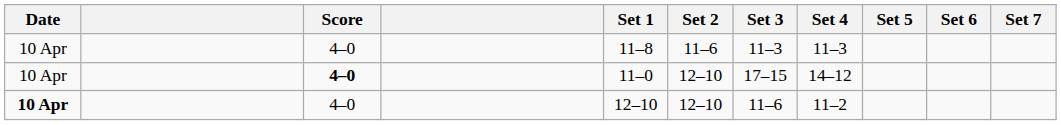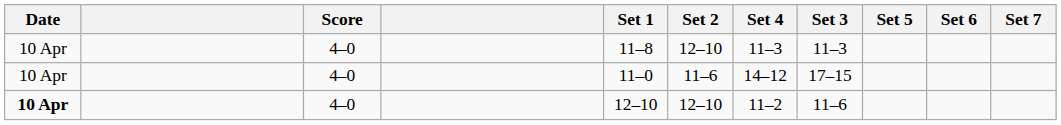columns swapped: (765, 19) <-> (830, 19)
(700, 47) 11–6 -> (700, 47) 12–10
(342, 76) bold -> (342, 76) normal
(700, 76) 12–10 -> (700, 76) 11–6
